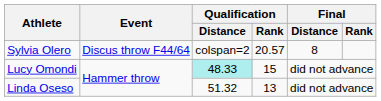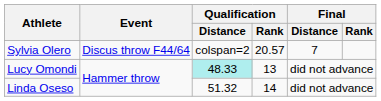(315, 50) 8 -> (315, 50) 7
(270, 69) 15 -> (270, 69) 13
(270, 88) 13 -> (270, 88) 14
